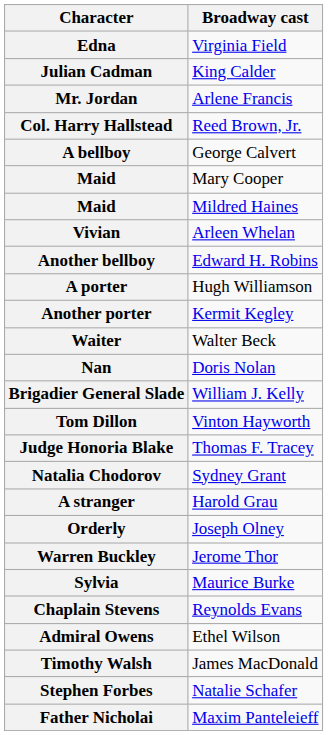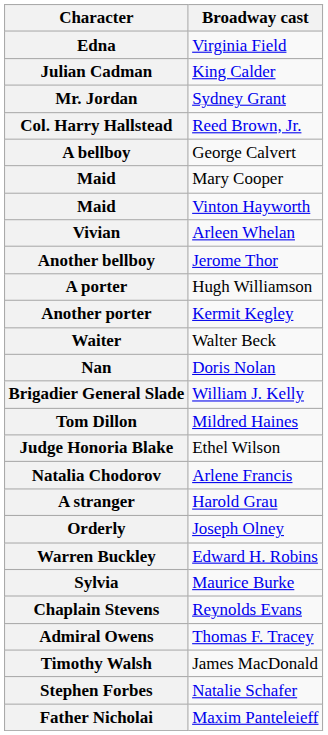(242, 98) Arlene Francis -> (239, 98) Sydney Grant
(245, 206) Mildred Haines -> (251, 206) Vinton Hayworth
(255, 260) Edward H. Robins -> (235, 260) Jerome Thor
(251, 421) Vinton Hayworth -> (245, 421) Mildred Haines
(253, 448) Thomas F. Tracey -> (236, 448) Ethel Wilson
(239, 475) Sydney Grant -> (242, 475) Arlene Francis
(235, 555) Jerome Thor -> (255, 555) Edward H. Robins
(236, 636) Ethel Wilson -> (253, 636) Thomas F. Tracey
